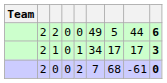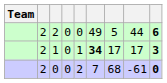(95, 51) normal -> (95, 51) bold
